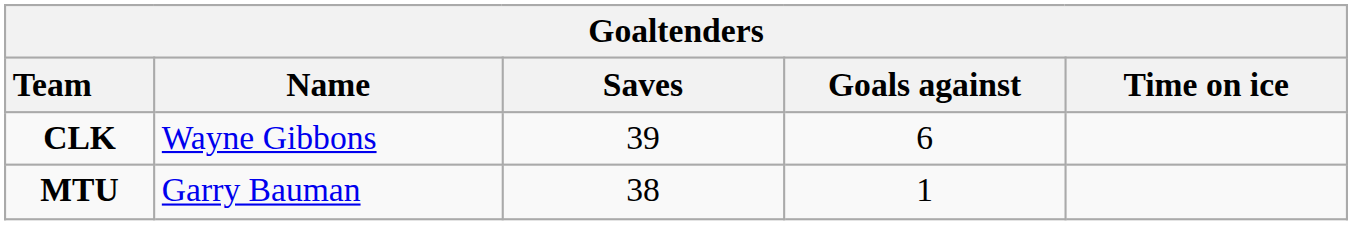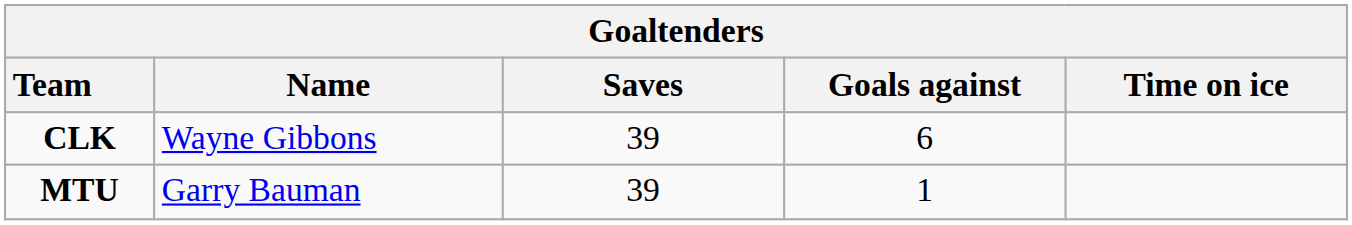(643, 191) 38 -> (643, 191) 39
